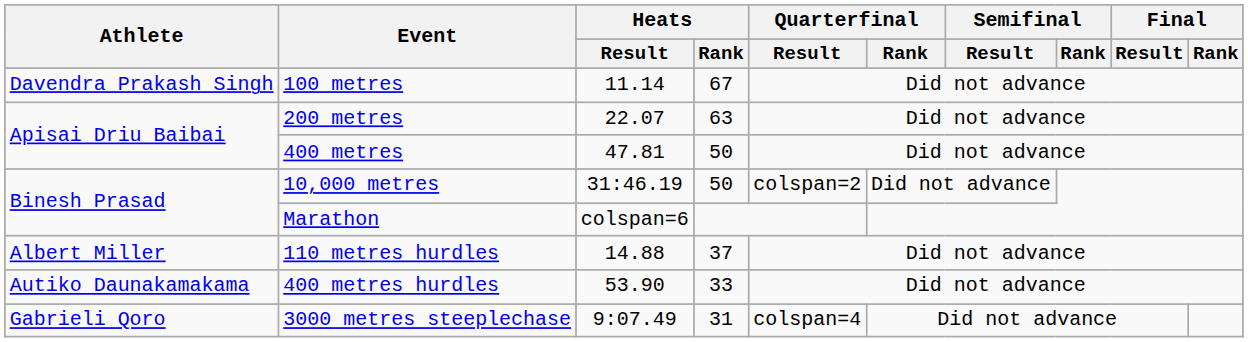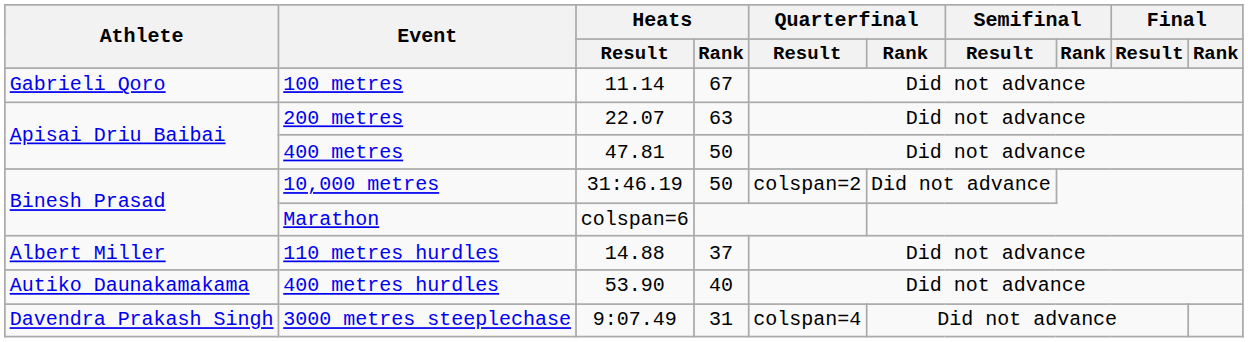(142, 85) Davendra Prakash Singh -> (88, 85) Gabrieli Qoro
(721, 286) 33 -> (721, 286) 40
(88, 320) Gabrieli Qoro -> (142, 320) Davendra Prakash Singh
